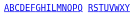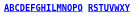(67, 8) normal -> (67, 8) bold
